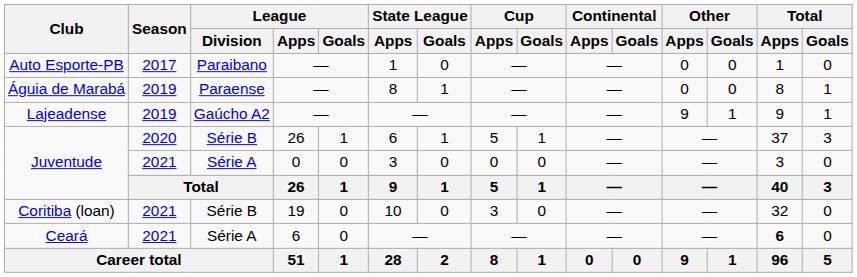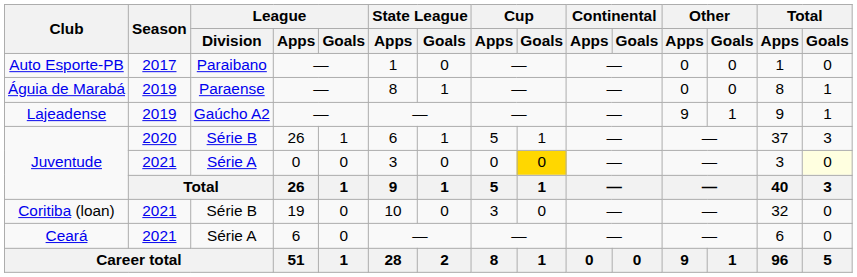(542, 162) no background -> (542, 162) gold background
(827, 162) no background -> (827, 162) lightyellow background
(780, 235) bold -> (780, 235) normal
